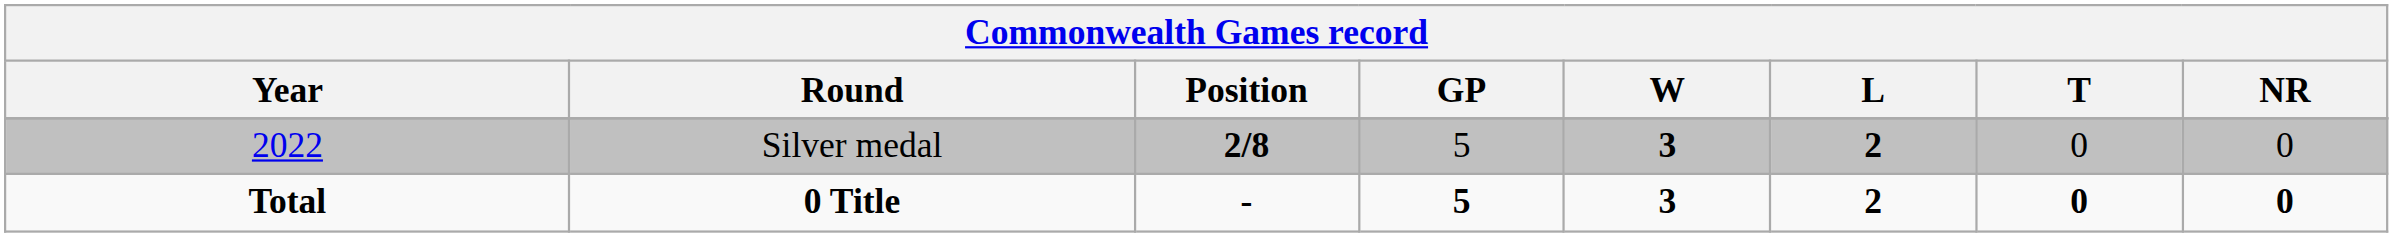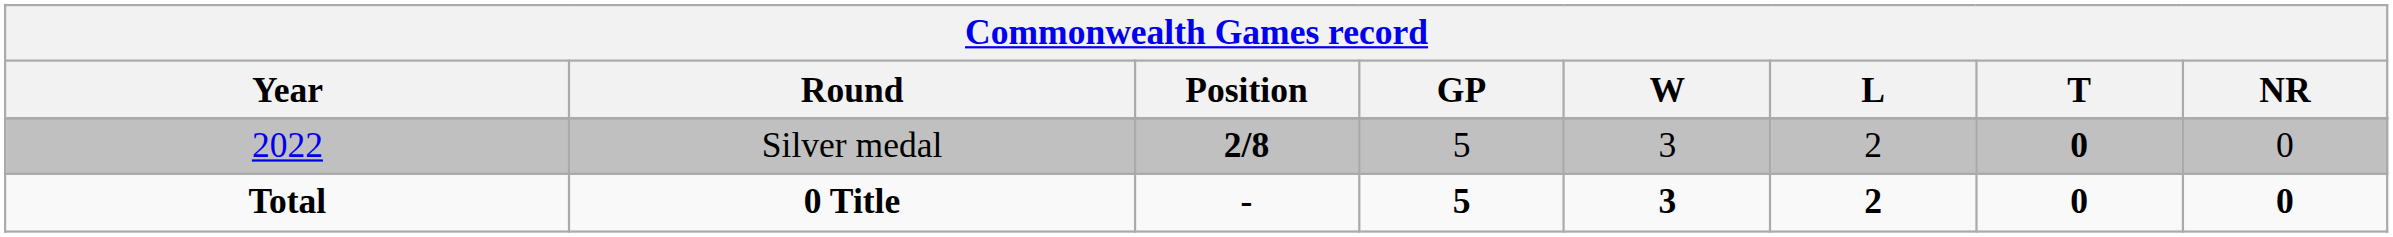(1667, 145) bold -> (1667, 145) normal
(1873, 145) bold -> (1873, 145) normal
(2079, 145) normal -> (2079, 145) bold
